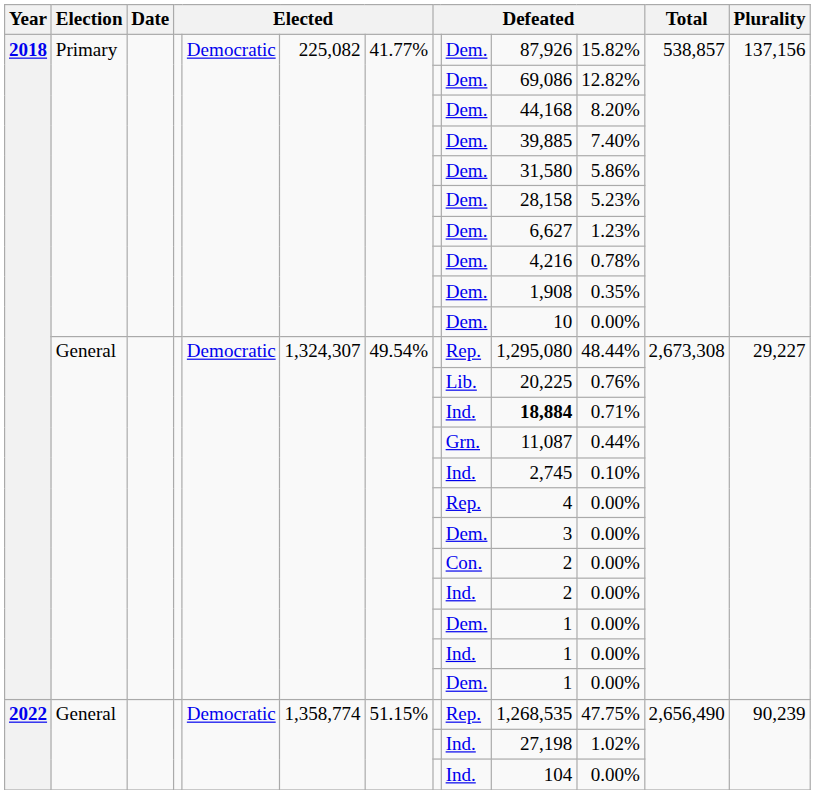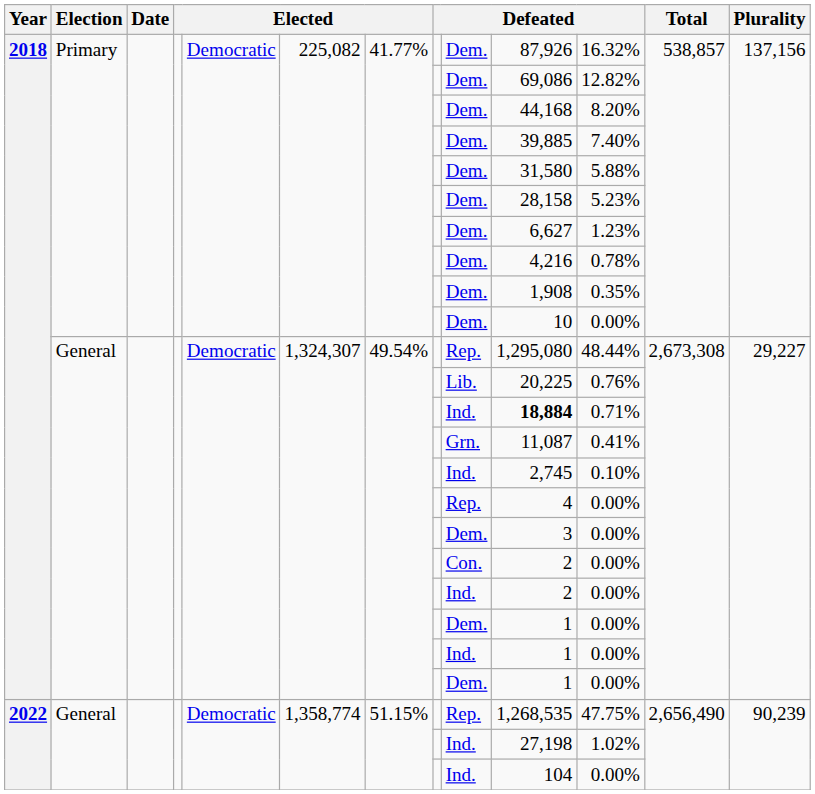(610, 49) 15.82% -> (610, 49) 16.32%
(615, 170) 5.86% -> (615, 170) 5.88%
(615, 442) 0.44% -> (615, 442) 0.41%
